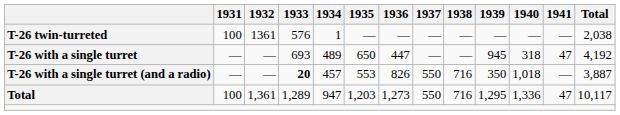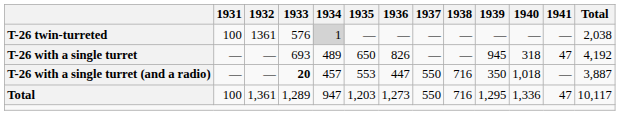(338, 34) no background -> (338, 34) lightgrey background
(400, 54) 447 -> (400, 54) 826
(400, 74) 826 -> (400, 74) 447
